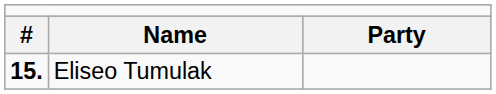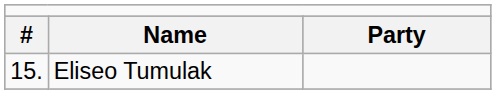(26, 71) bold -> (26, 71) normal
